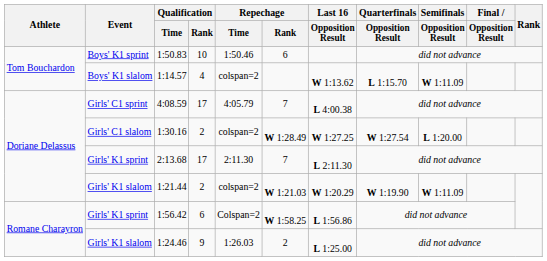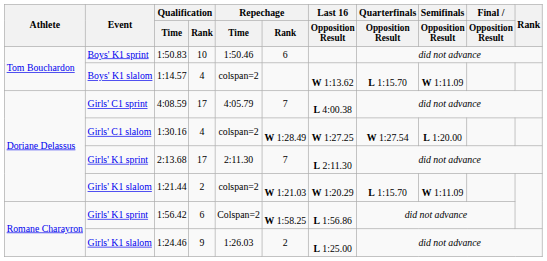(202, 132) 2 -> (202, 132) 4
(388, 193) W 1:19.90 -> (388, 193) L 1:15.70
